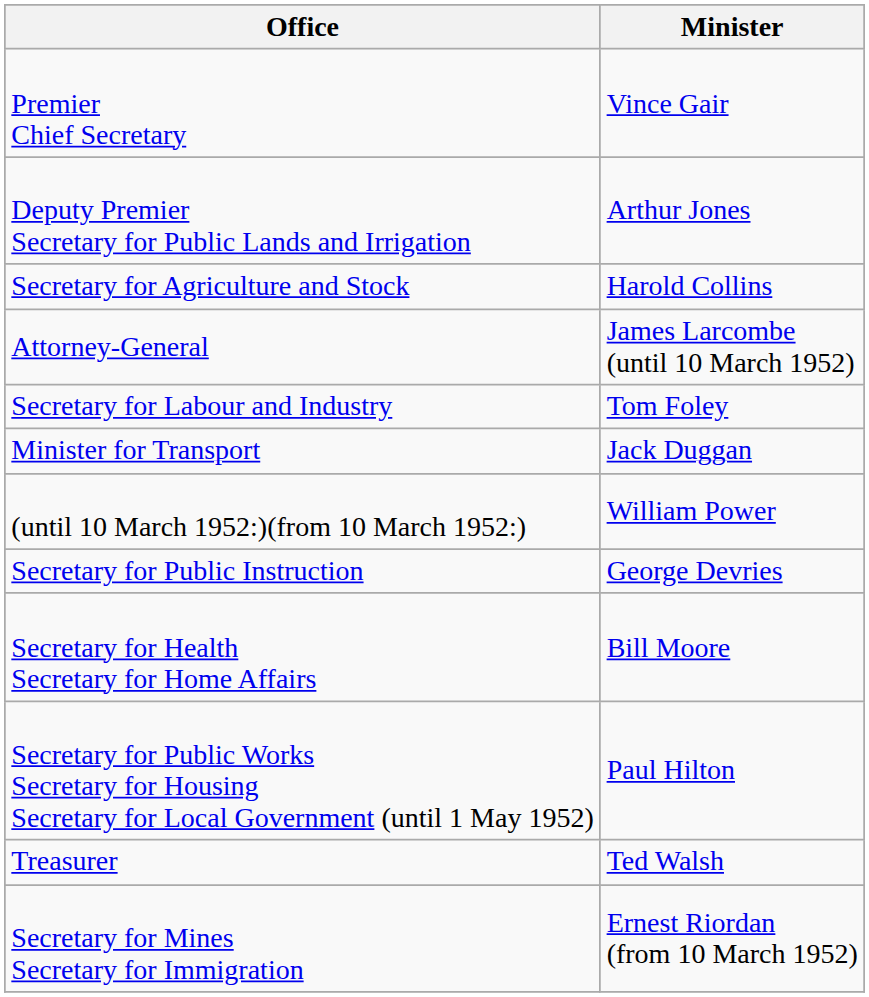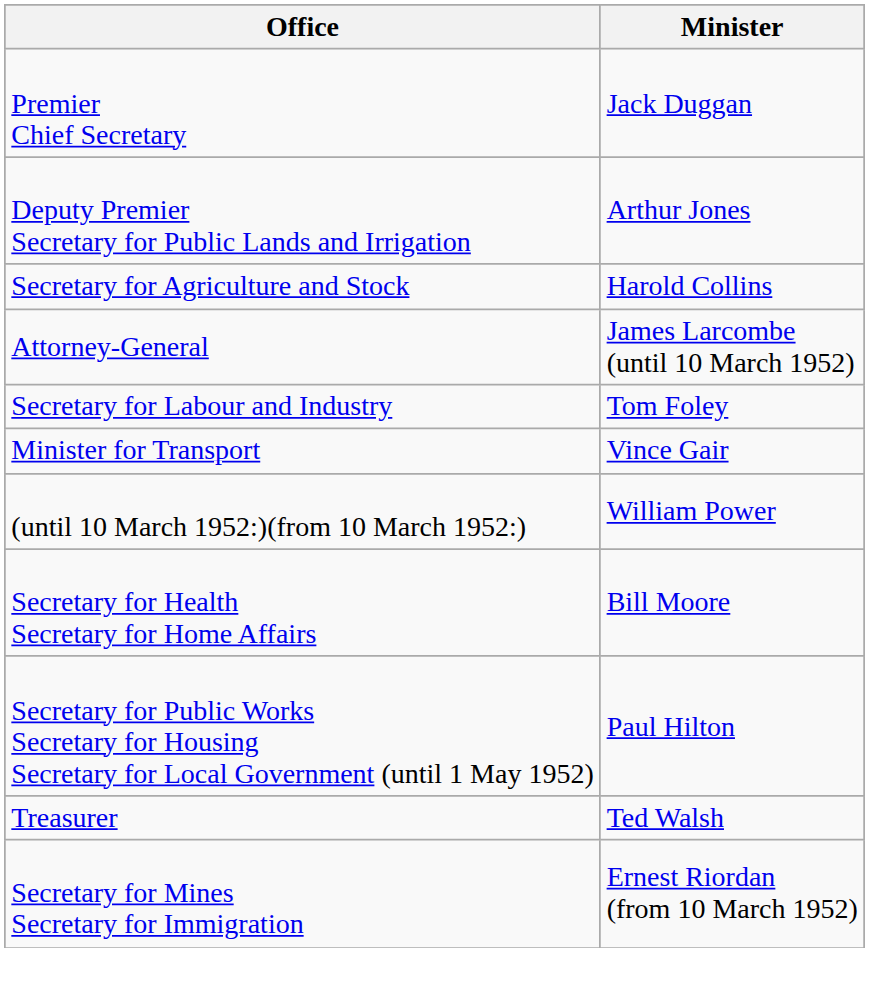(668, 102) Vince Gair -> (679, 102) Jack Duggan
(679, 450) Jack Duggan -> (668, 450) Vince Gair
- row: (187, 570)
